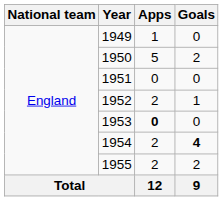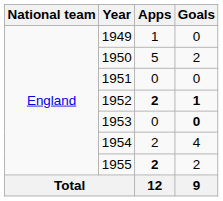(155, 100) normal -> (155, 100) bold
(196, 100) normal -> (196, 100) bold
(155, 121) bold -> (155, 121) normal
(196, 121) normal -> (196, 121) bold
(196, 143) bold -> (196, 143) normal
(155, 164) normal -> (155, 164) bold
